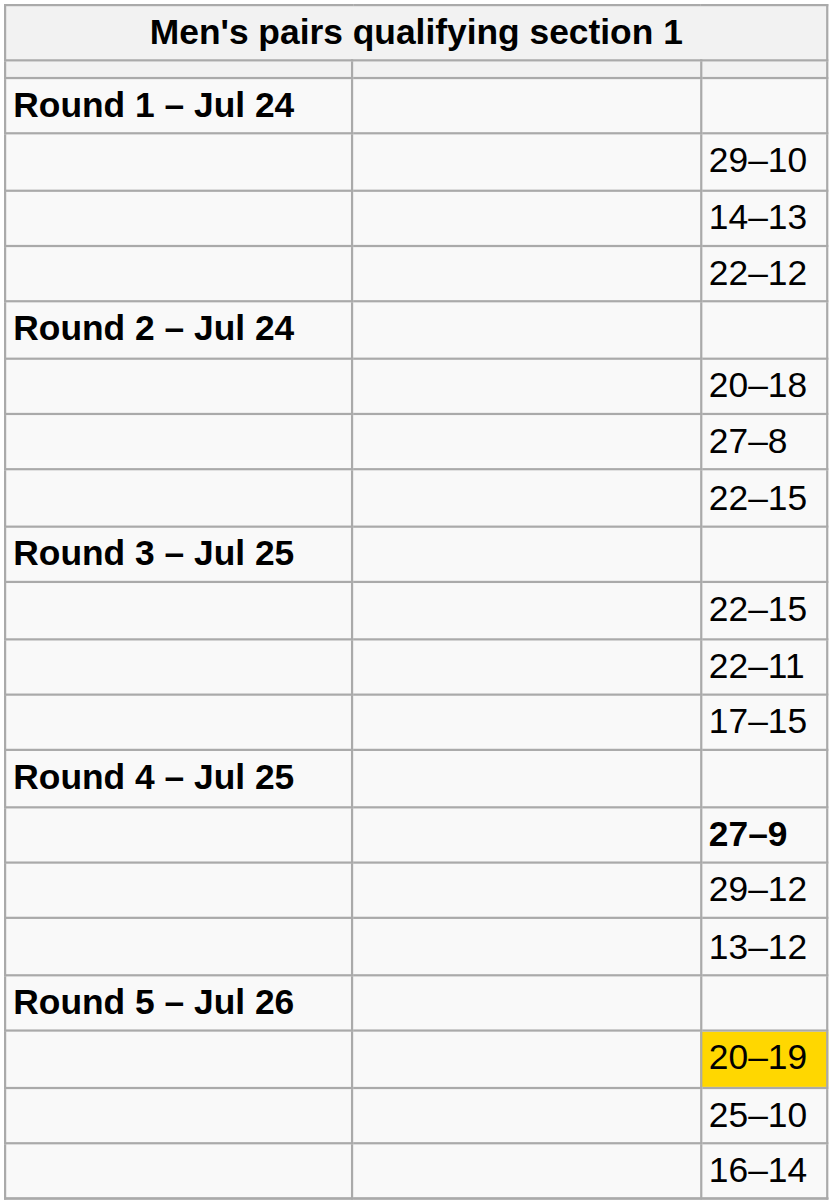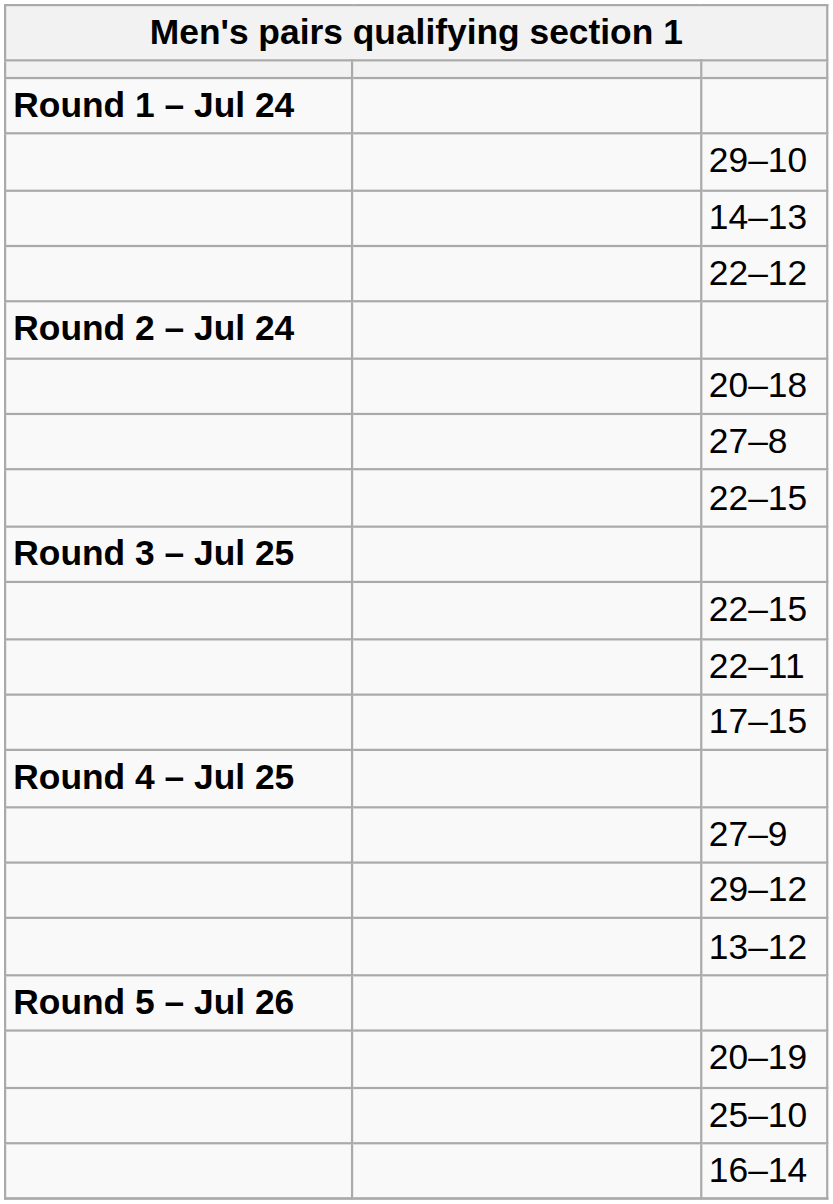(748, 833) bold -> (748, 833) normal
(758, 1058) gold background -> (758, 1058) no background
